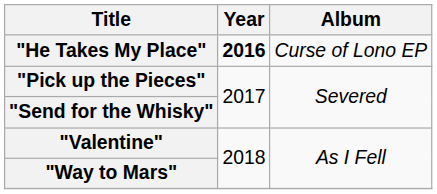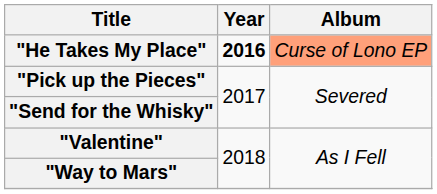(351, 50) no background -> (351, 50) lightsalmon background
